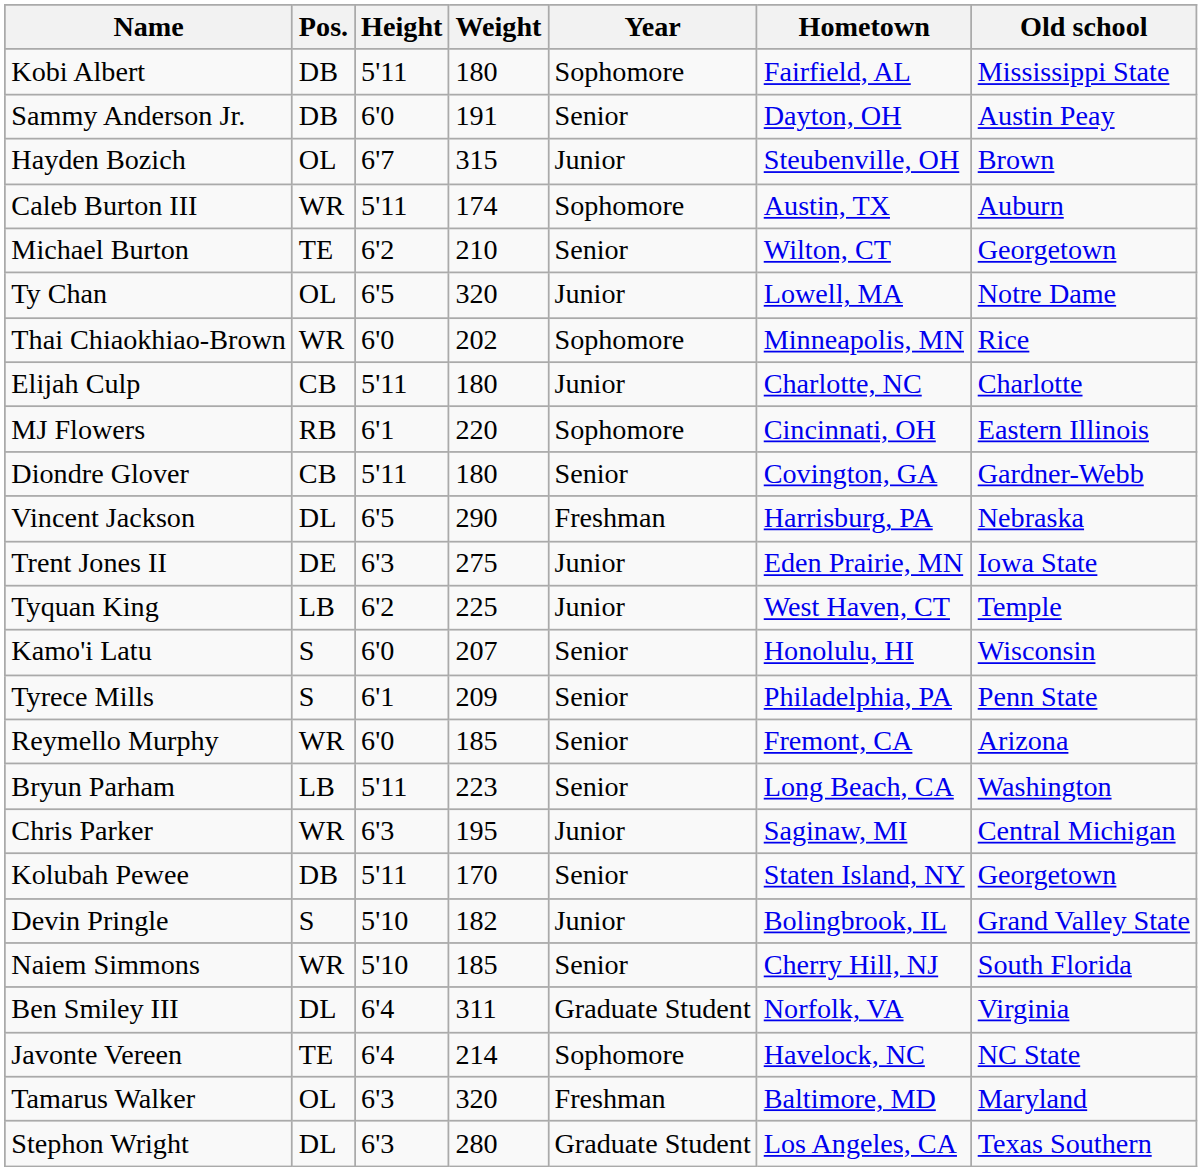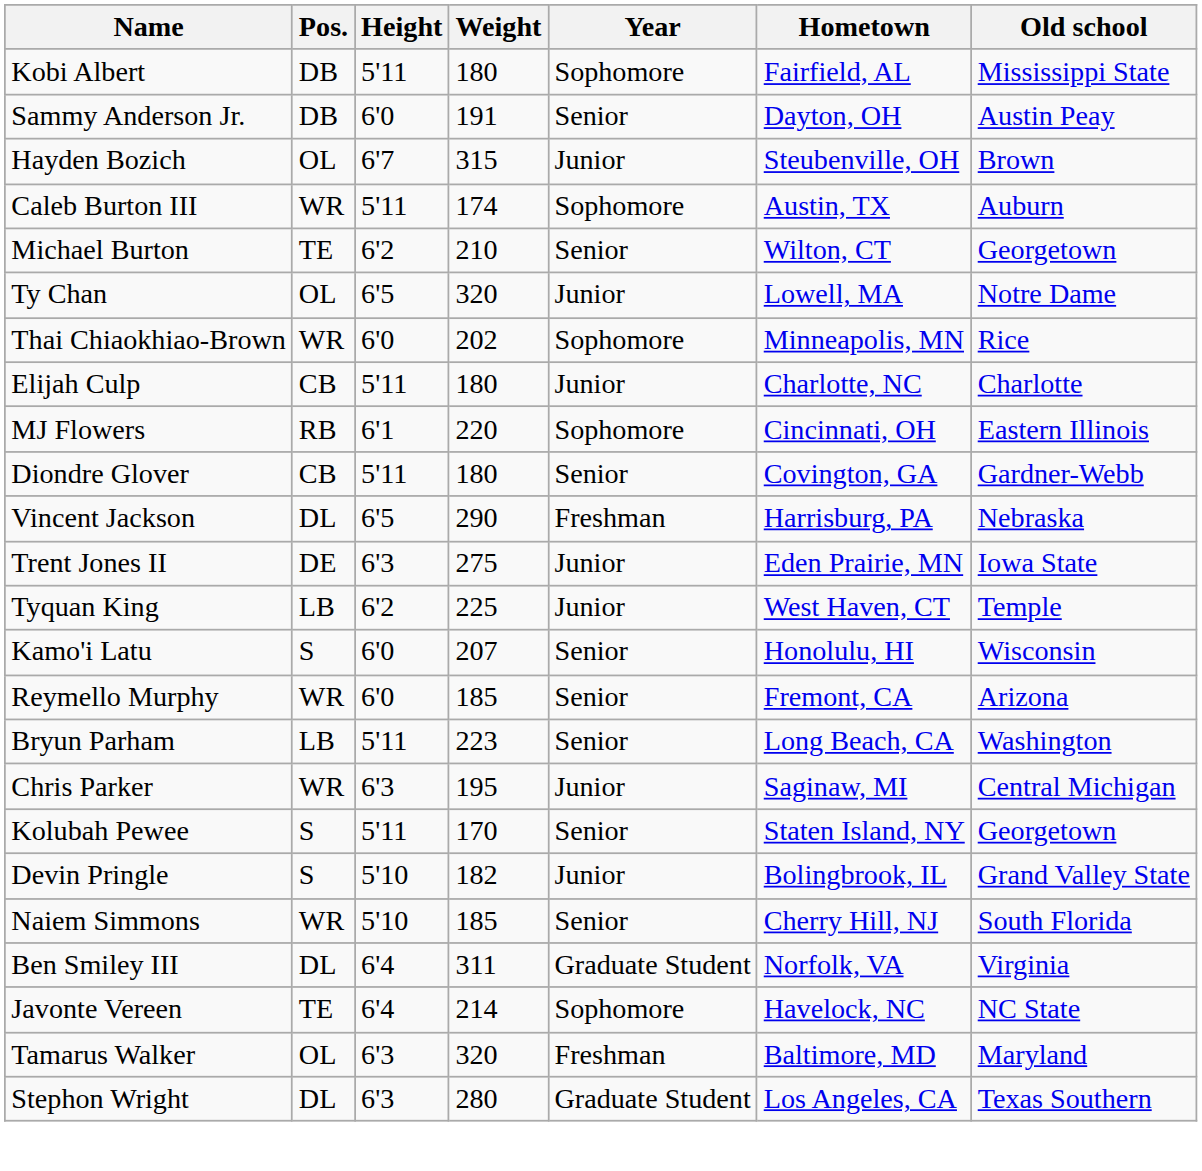- row: (83, 696)
(318, 875) DB -> (307, 830) S
